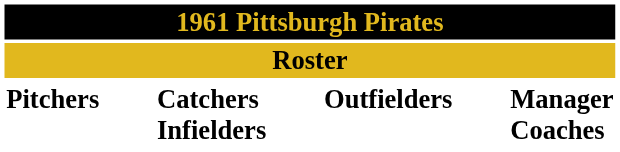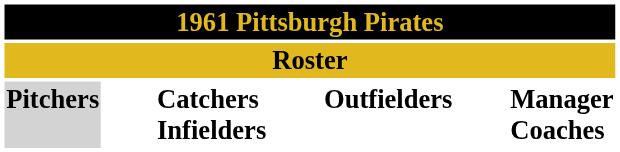(53, 98) no background -> (53, 98) lightgrey background
